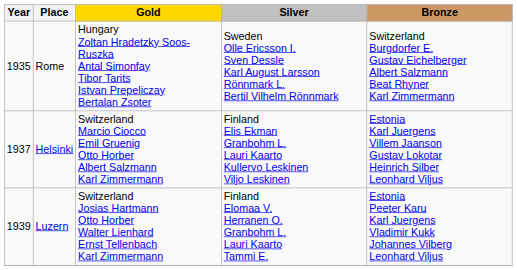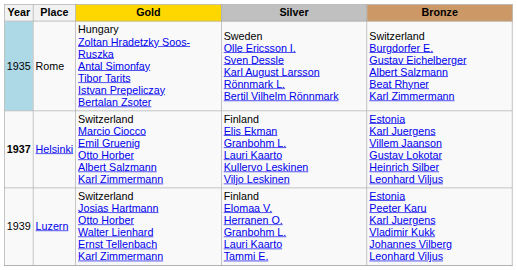(19, 66) no background -> (19, 66) lightblue background
(19, 149) normal -> (19, 149) bold
